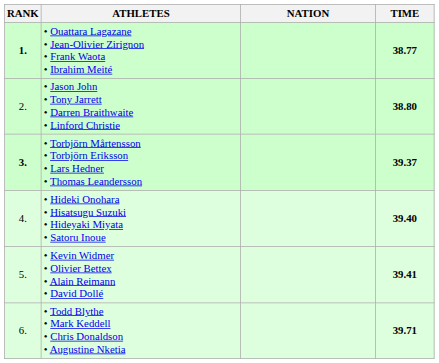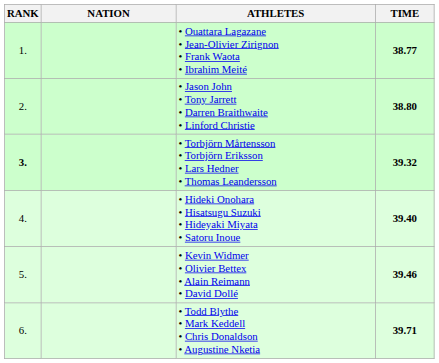columns swapped: (308, 13) <-> (141, 13)
(23, 50) bold -> (23, 50) normal
(405, 162) 39.37 -> (405, 162) 39.32
(405, 274) 39.41 -> (405, 274) 39.46
